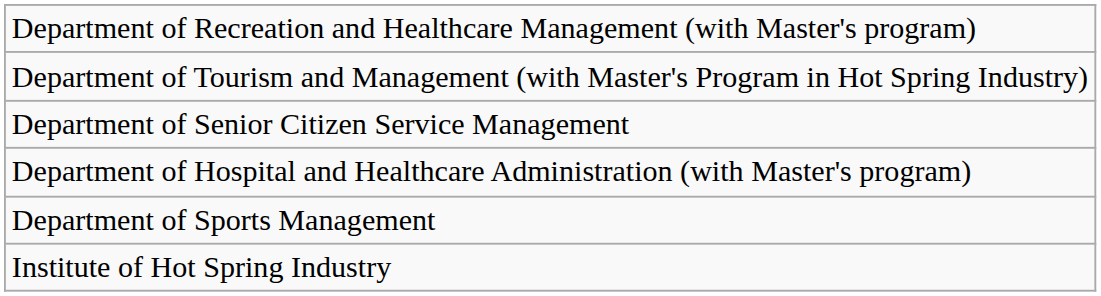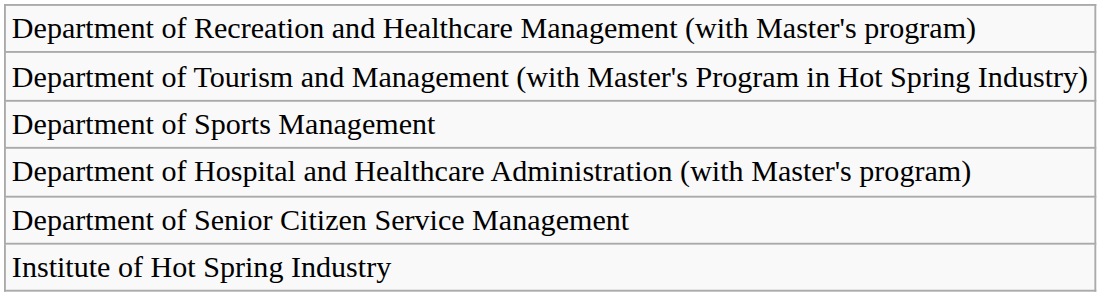(321, 123) Department of Senior Citizen Service Management -> (224, 123) Department of Sports Management
(224, 219) Department of Sports Management -> (321, 219) Department of Senior Citizen Service Management
